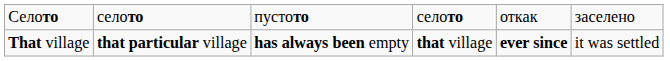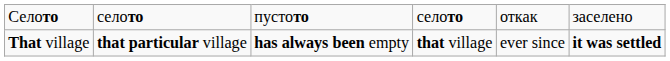(534, 42) bold -> (532, 42) normal
(617, 42) normal -> (617, 42) bold
